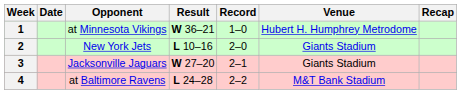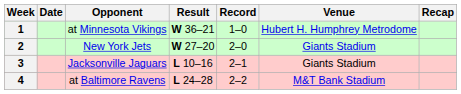(193, 47) L 10–16 -> (193, 47) W 27–20
(193, 64) W 27–20 -> (193, 64) L 10–16
